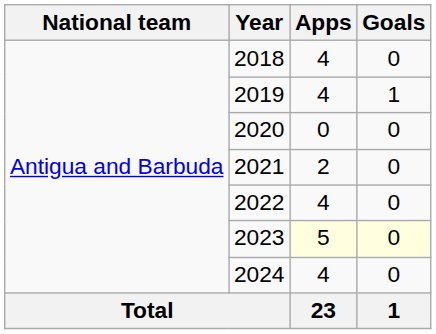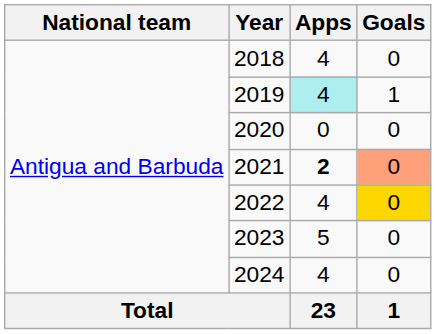(323, 94) no background -> (323, 94) paleturquoise background
(323, 166) normal -> (323, 166) bold
(394, 166) no background -> (394, 166) lightsalmon background
(394, 202) no background -> (394, 202) gold background
(323, 238) lightyellow background -> (323, 238) no background
(394, 238) lightyellow background -> (394, 238) no background
